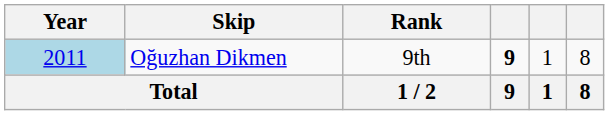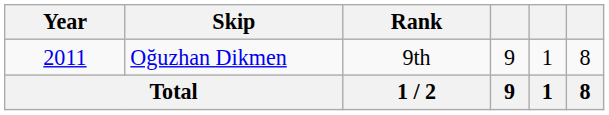(65, 57) lightblue background -> (65, 57) no background
(510, 57) bold -> (510, 57) normal
